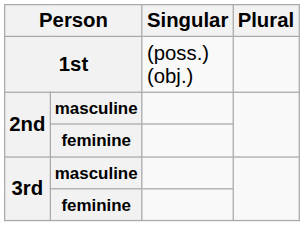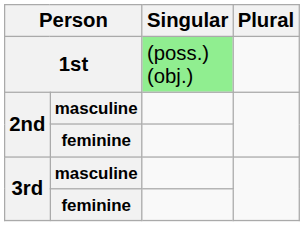(178, 64) no background -> (178, 64) lightgreen background
